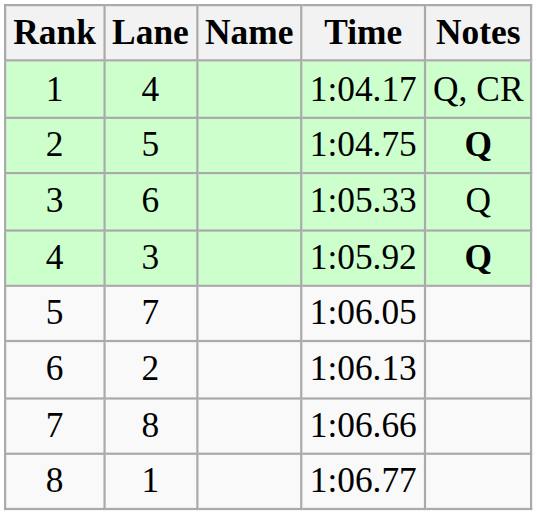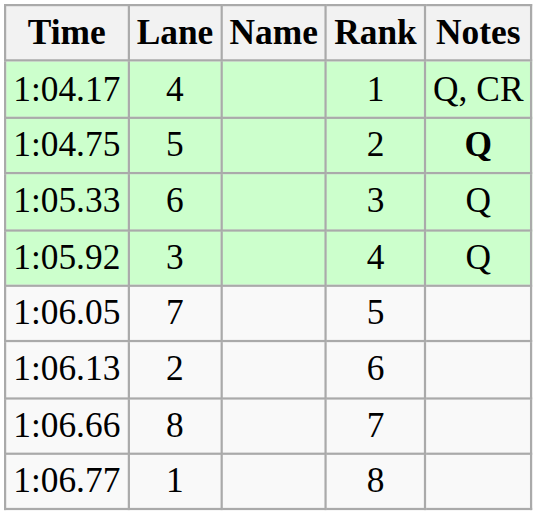columns swapped: (55, 32) <-> (363, 32)
(478, 256) bold -> (478, 256) normal
